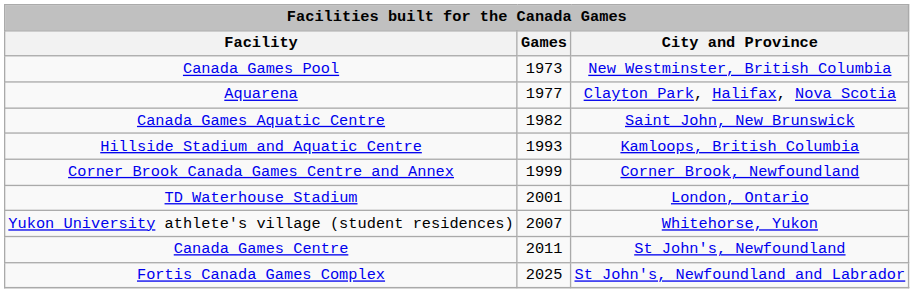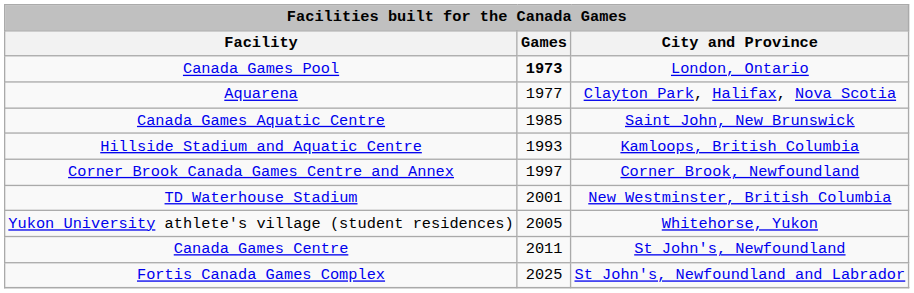(544, 69) normal -> (544, 69) bold
(740, 69) New Westminster, British Columbia -> (740, 69) London, Ontario
(544, 120) 1982 -> (544, 120) 1985
(544, 172) 1999 -> (544, 172) 1997
(740, 197) London, Ontario -> (740, 197) New Westminster, British Columbia
(544, 223) 2007 -> (544, 223) 2005
